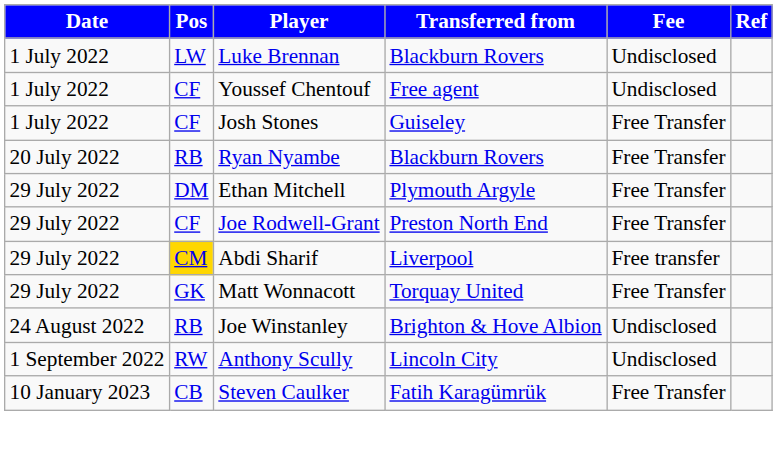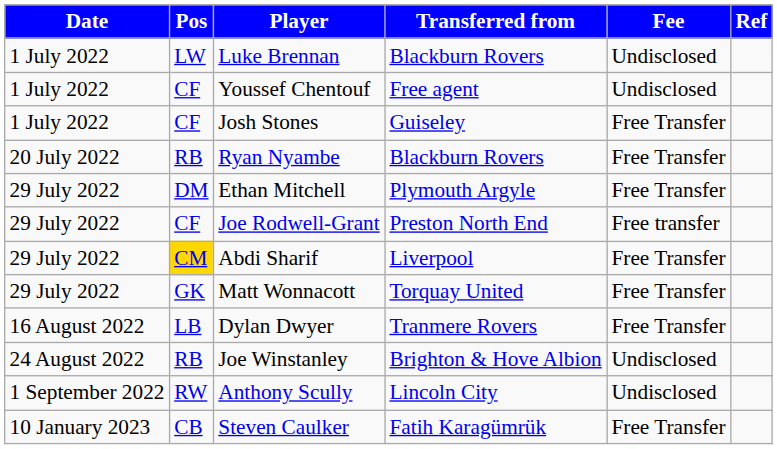(669, 223) Free Transfer -> (666, 223) Free transfer
(666, 257) Free transfer -> (669, 257) Free Transfer
+ row: (276, 325)
